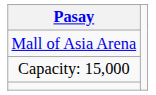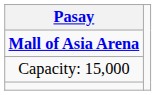(74, 43) normal -> (74, 43) bold
